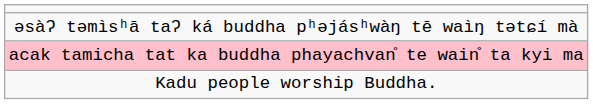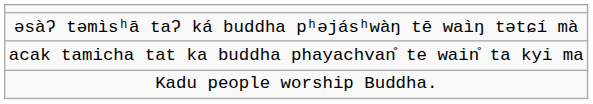(296, 56) pink background -> (296, 56) no background
